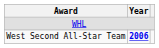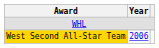(66, 37) no background -> (66, 37) gold background
(139, 37) bold -> (139, 37) normal
